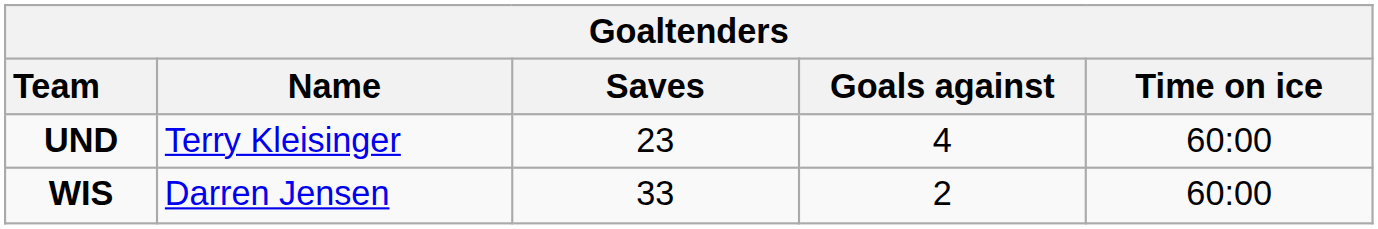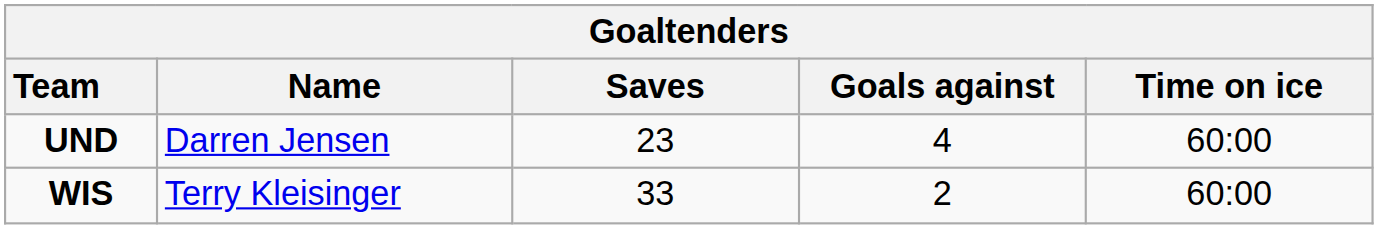(283, 140) Terry Kleisinger -> (277, 140) Darren Jensen
(277, 194) Darren Jensen -> (283, 194) Terry Kleisinger
